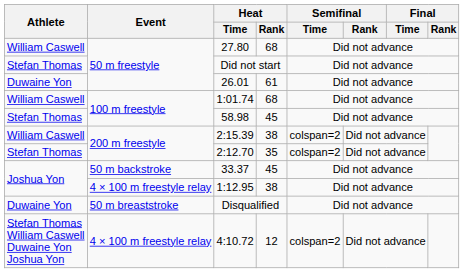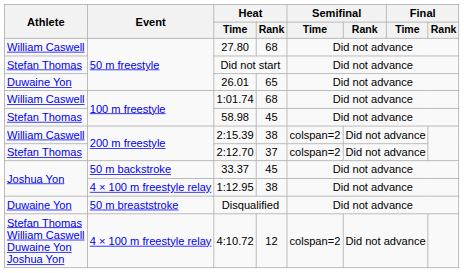(272, 83) 61 -> (272, 83) 65
(272, 153) 35 -> (272, 153) 37
